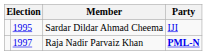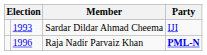(22, 27) 1995 -> (22, 27) 1993
(22, 43) 1997 -> (22, 43) 1996
